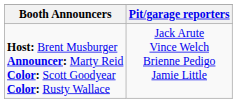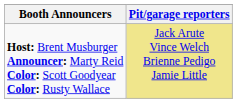(179, 54) no background -> (179, 54) khaki background
